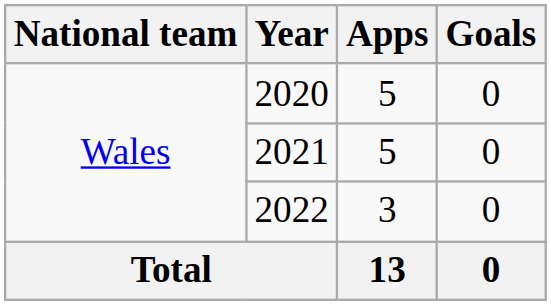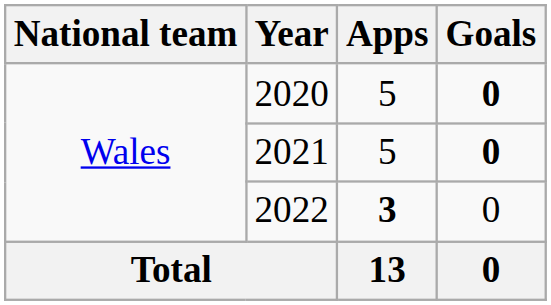(491, 92) normal -> (491, 92) bold
(491, 151) normal -> (491, 151) bold
(387, 210) normal -> (387, 210) bold
